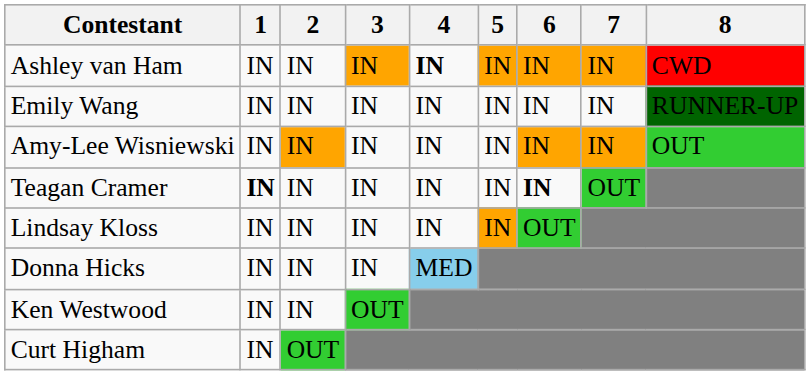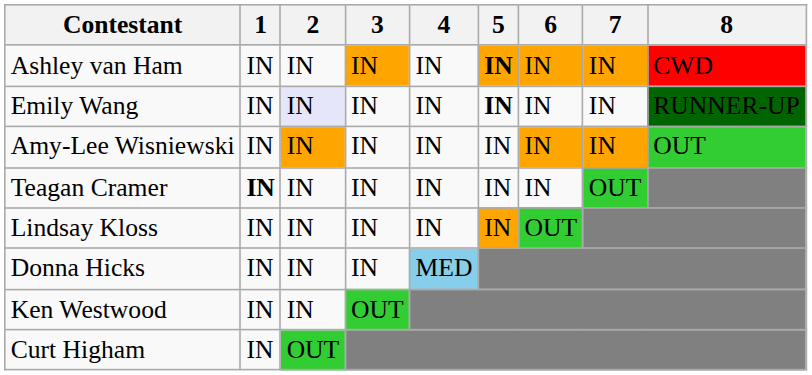(430, 65) bold -> (429, 65) normal
(498, 65) normal -> (498, 65) bold
(300, 106) no background -> (300, 106) lavender background
(498, 106) normal -> (498, 106) bold
(537, 187) bold -> (538, 187) normal
